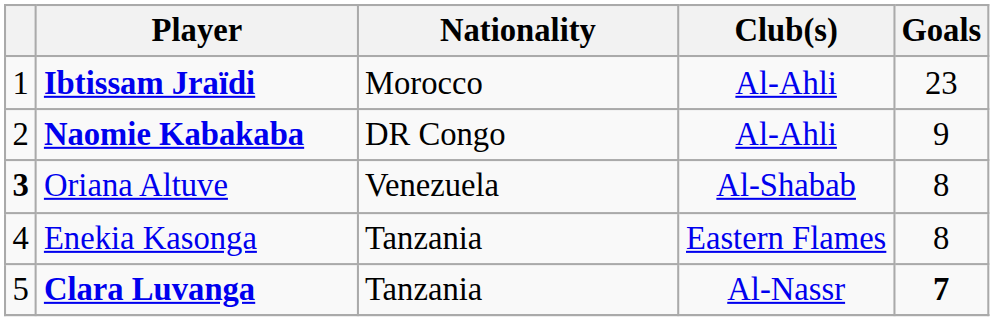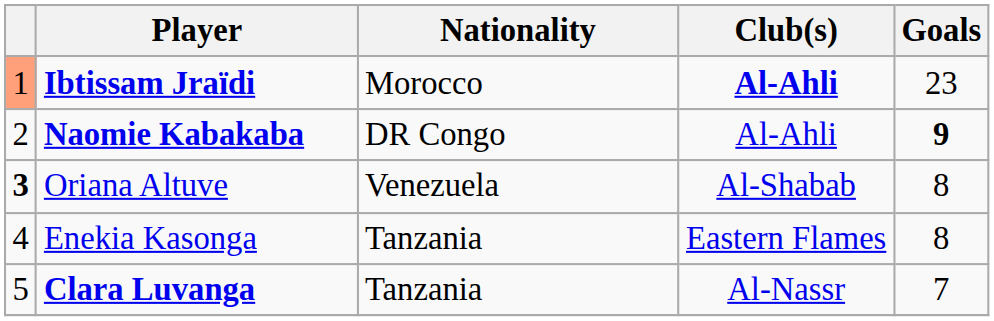(21, 82) no background -> (21, 82) lightsalmon background
(786, 82) normal -> (786, 82) bold
(941, 133) normal -> (941, 133) bold
(941, 289) bold -> (941, 289) normal
